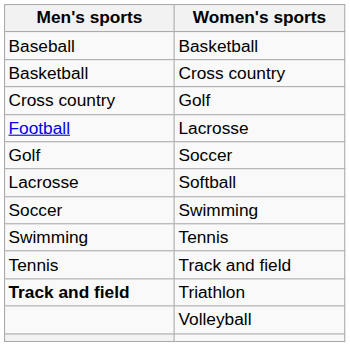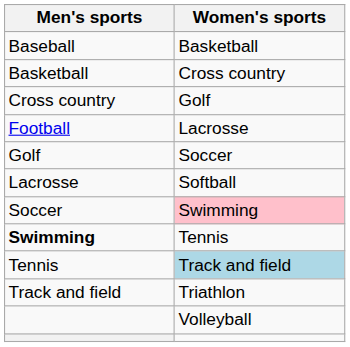(218, 210) no background -> (218, 210) pink background
(48, 237) normal -> (52, 237) bold
(235, 264) no background -> (235, 264) lightblue background
(69, 292) bold -> (65, 292) normal
